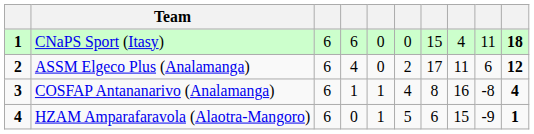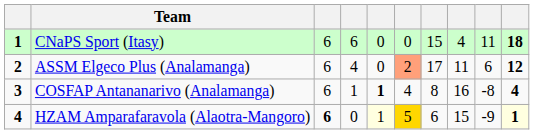(408, 66) no background -> (408, 66) lightsalmon background
(381, 91) normal -> (381, 91) bold
(327, 116) normal -> (327, 116) bold
(381, 116) no background -> (381, 116) lightyellow background
(408, 116) no background -> (408, 116) gold background
(515, 116) no background -> (515, 116) lightyellow background
